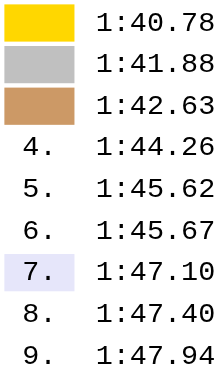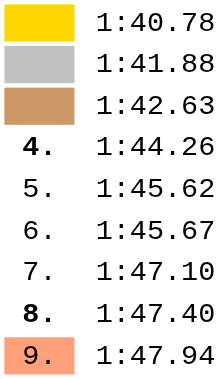(39, 148) normal -> (39, 148) bold
(39, 273) lavender background -> (39, 273) no background
(39, 314) normal -> (39, 314) bold
(39, 356) no background -> (39, 356) lightsalmon background
